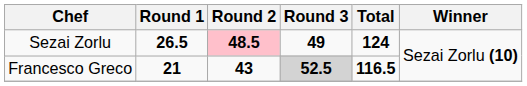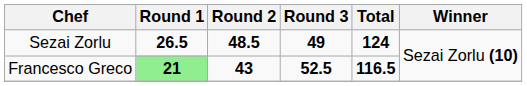(244, 42) pink background -> (244, 42) no background
(172, 68) no background -> (172, 68) lightgreen background
(316, 68) lightgrey background -> (316, 68) no background
